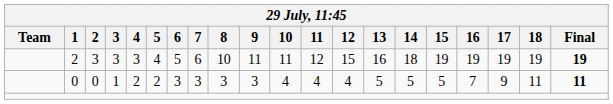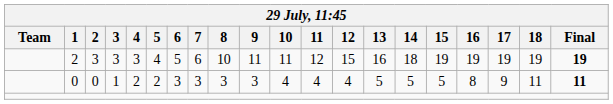(473, 81) 7 -> (473, 81) 8
